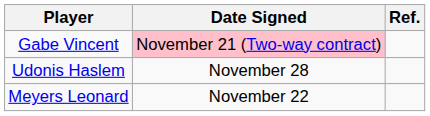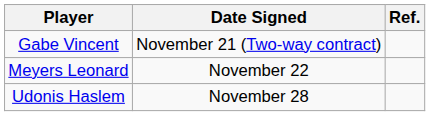(259, 44) pink background -> (259, 44) no background
rows swapped: (68, 96) <-> (68, 70)
